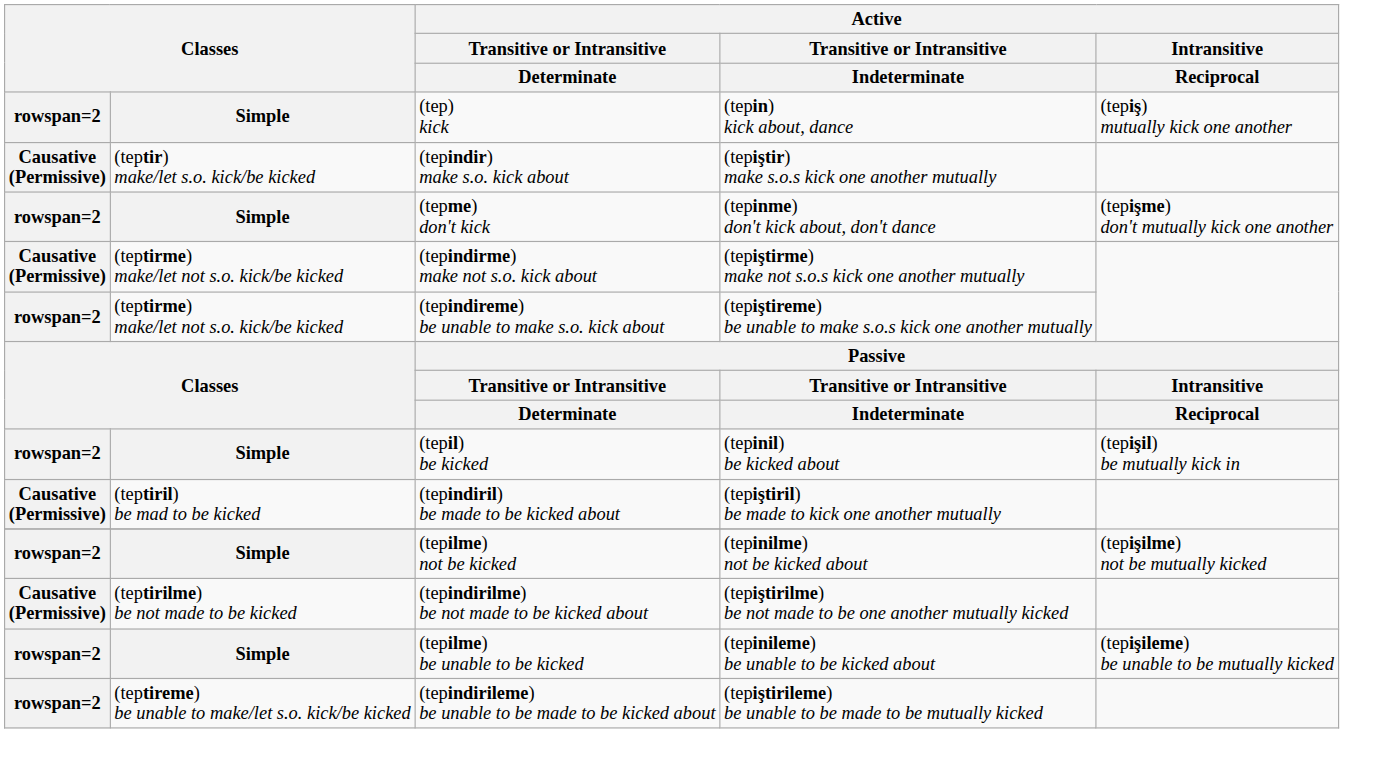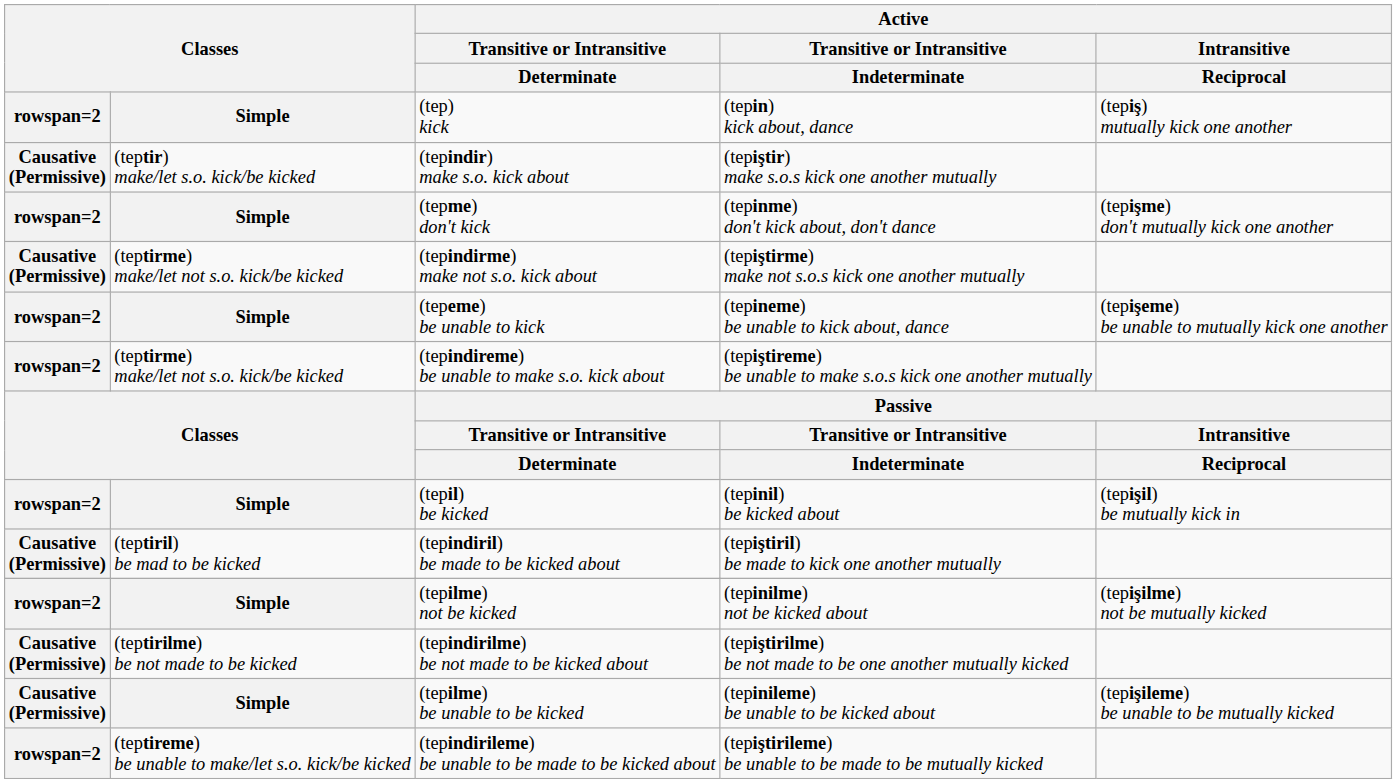+ row: (482, 316)
(57, 653) rowspan=2 -> (57, 703) Causative (Permissive)
